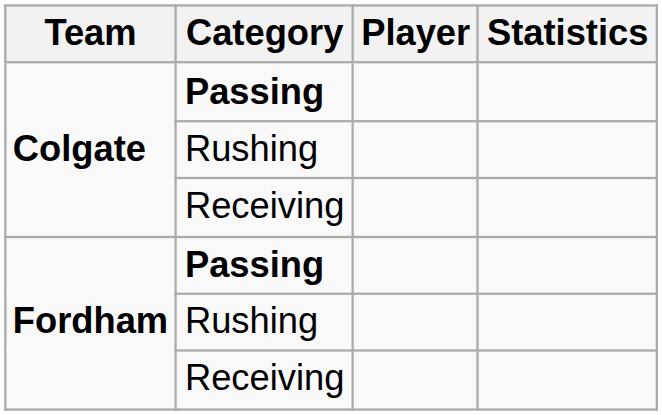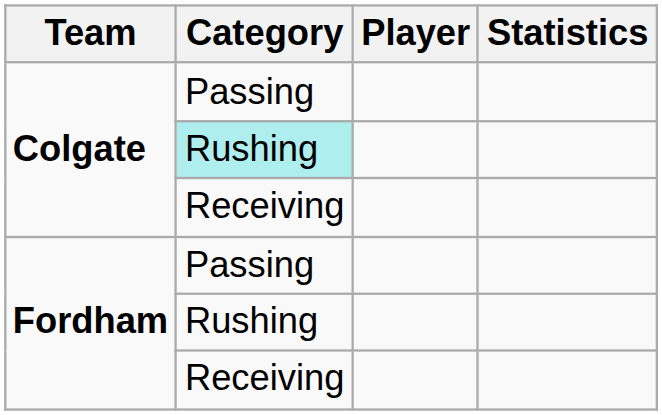(255, 91) bold -> (250, 91) normal
(252, 148) no background -> (252, 148) paleturquoise background
(255, 264) bold -> (250, 264) normal
